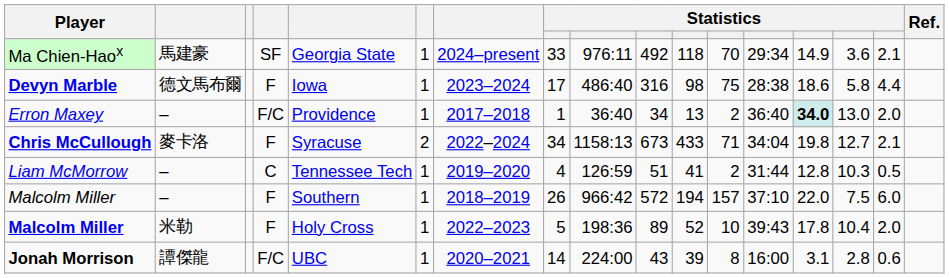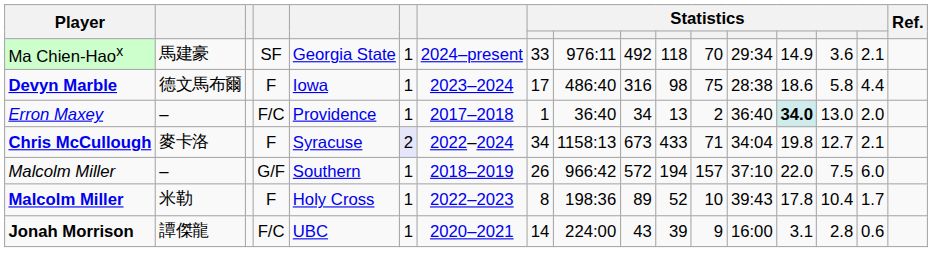(425, 143) no background -> (408, 143) lavender background
- row: (68, 171)
(271, 198) F -> (271, 171) G/F
(561, 226) 5 -> (545, 200) 8
(889, 226) 2.0 -> (873, 200) 1.7
(735, 257) 8 -> (718, 231) 9
